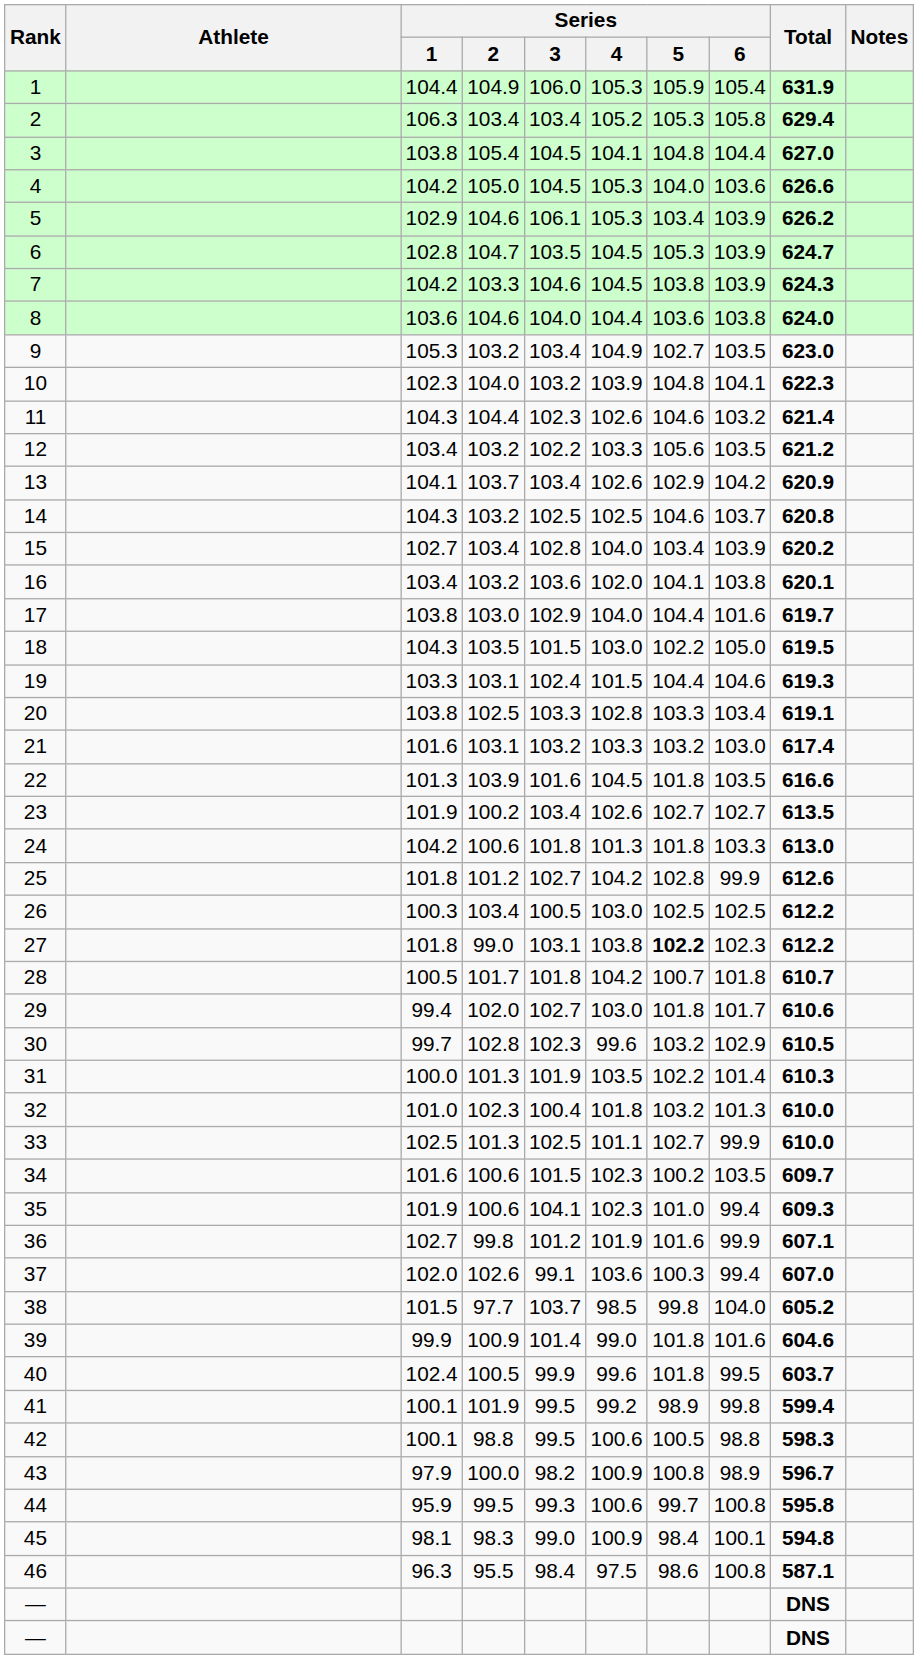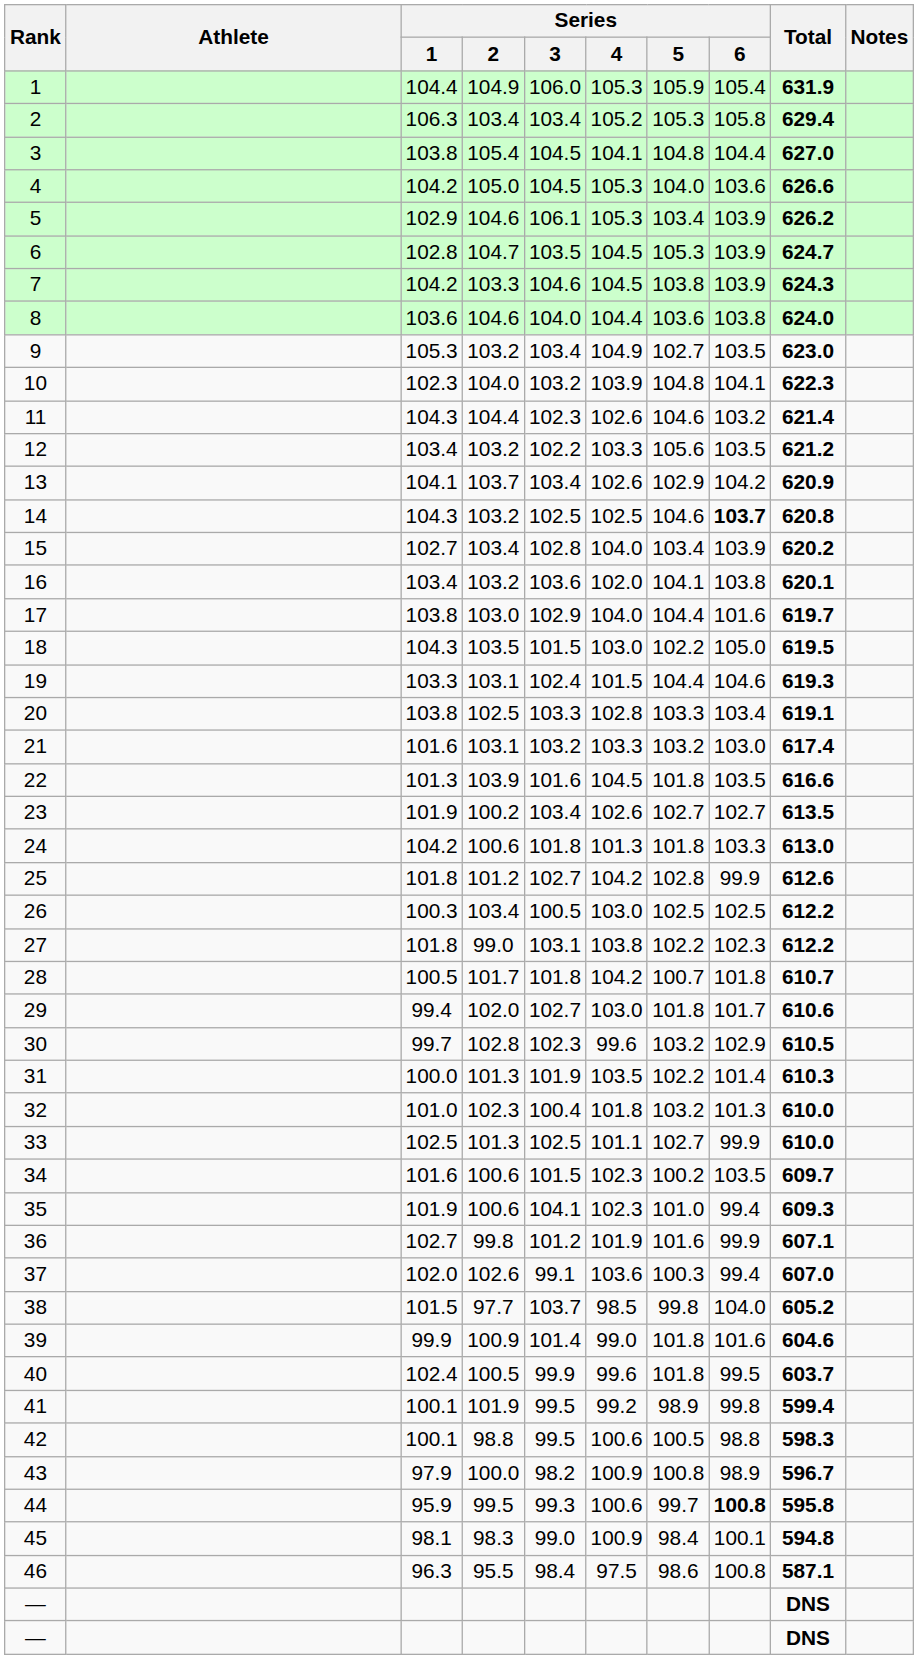(740, 515) normal -> (740, 515) bold
(678, 944) bold -> (678, 944) normal
(740, 1505) normal -> (740, 1505) bold
